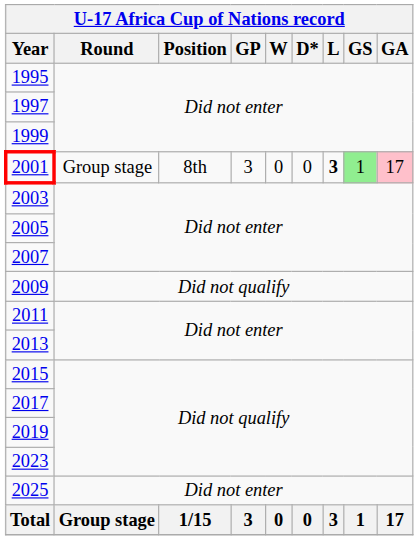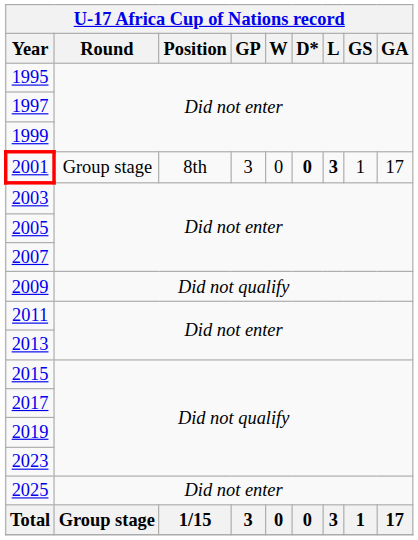(307, 167) normal -> (307, 167) bold
(360, 167) lightgreen background -> (360, 167) no background
(395, 167) pink background -> (395, 167) no background
